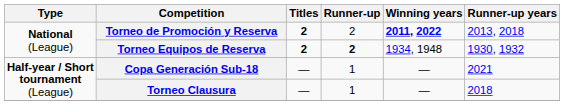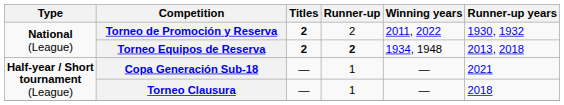(414, 31) bold -> (413, 31) normal
(496, 31) 2013, 2018 -> (496, 31) 1930, 1932
(496, 49) 1930, 1932 -> (496, 49) 2013, 2018
